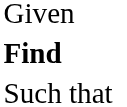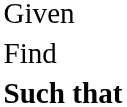(33, 53) bold -> (30, 53) normal
(58, 93) normal -> (63, 93) bold
